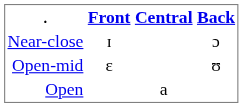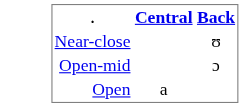- column: (109, 17)
(216, 41) ɔ -> (216, 41) ʊ
(216, 65) ʊ -> (216, 65) ɔ
